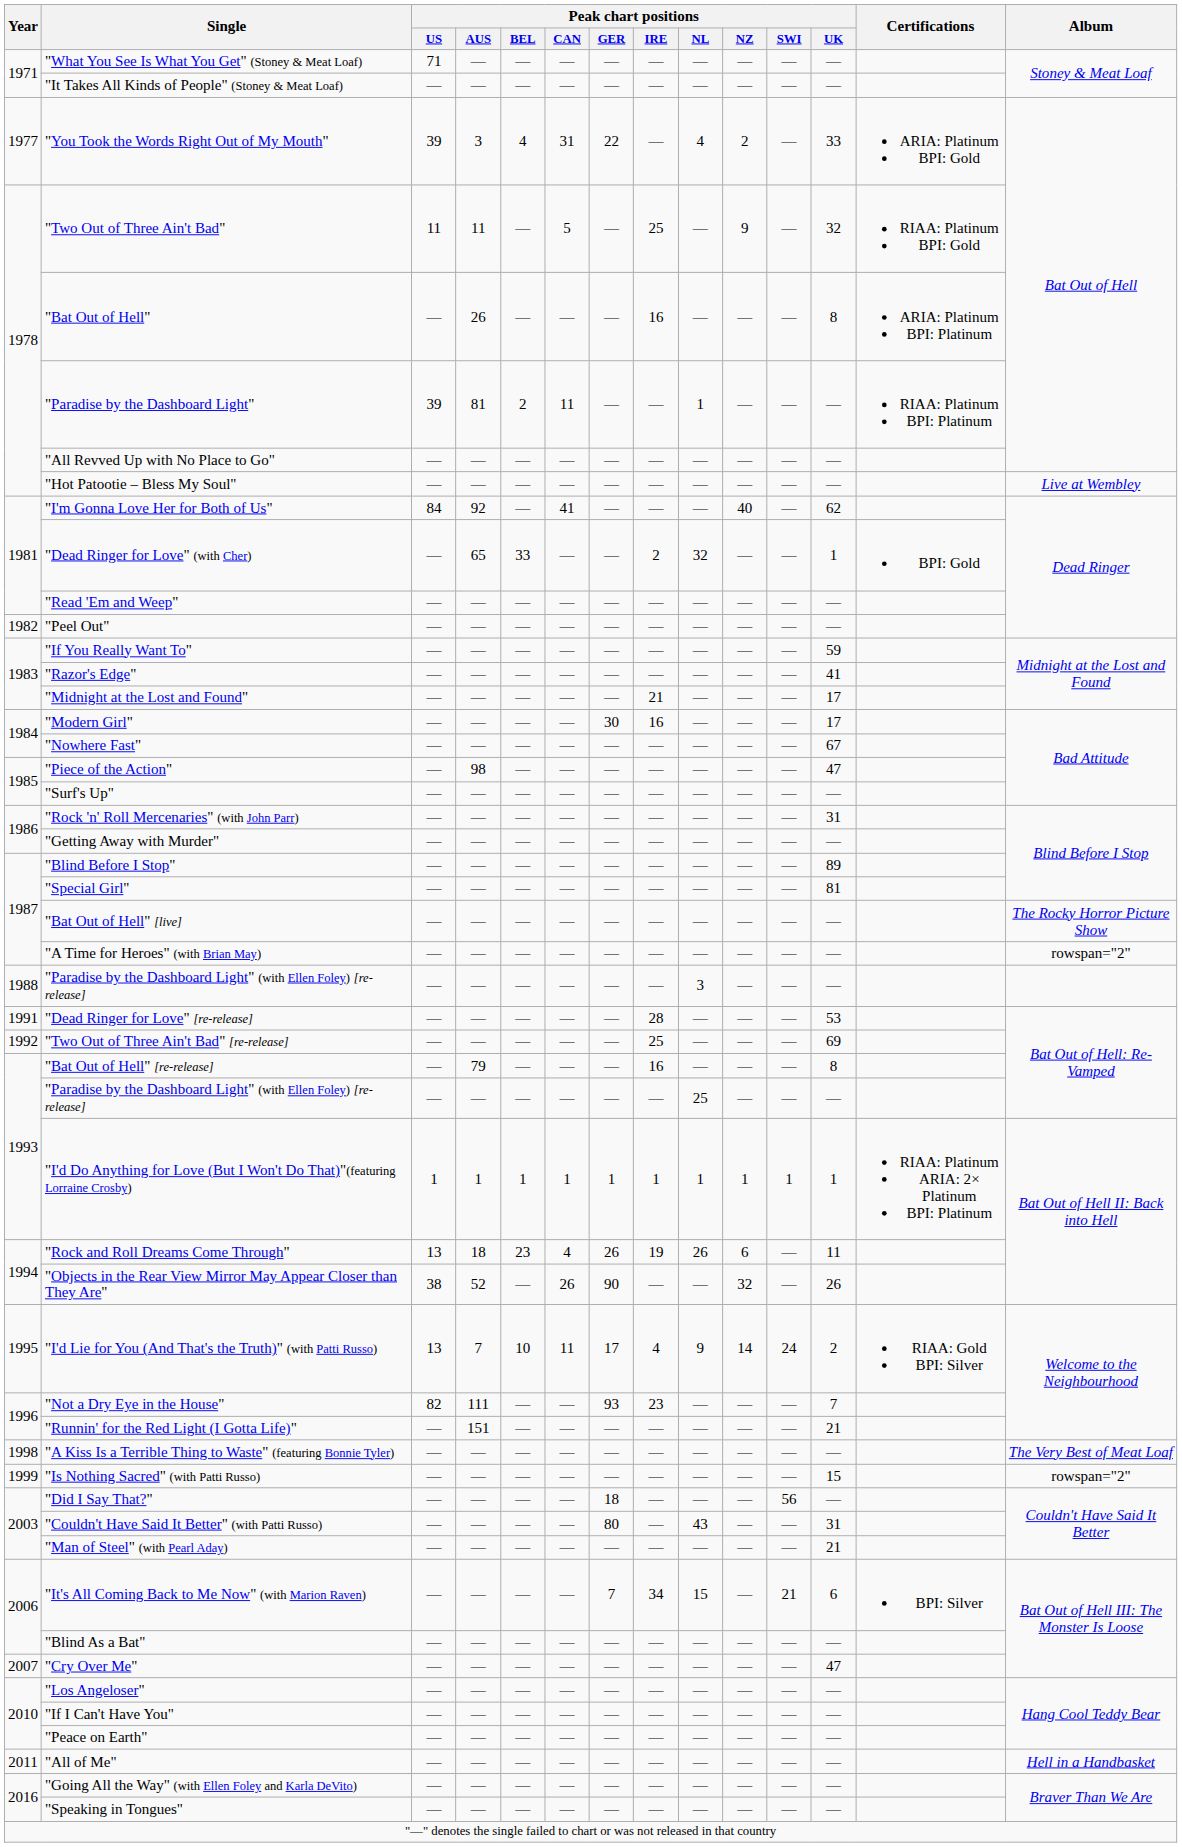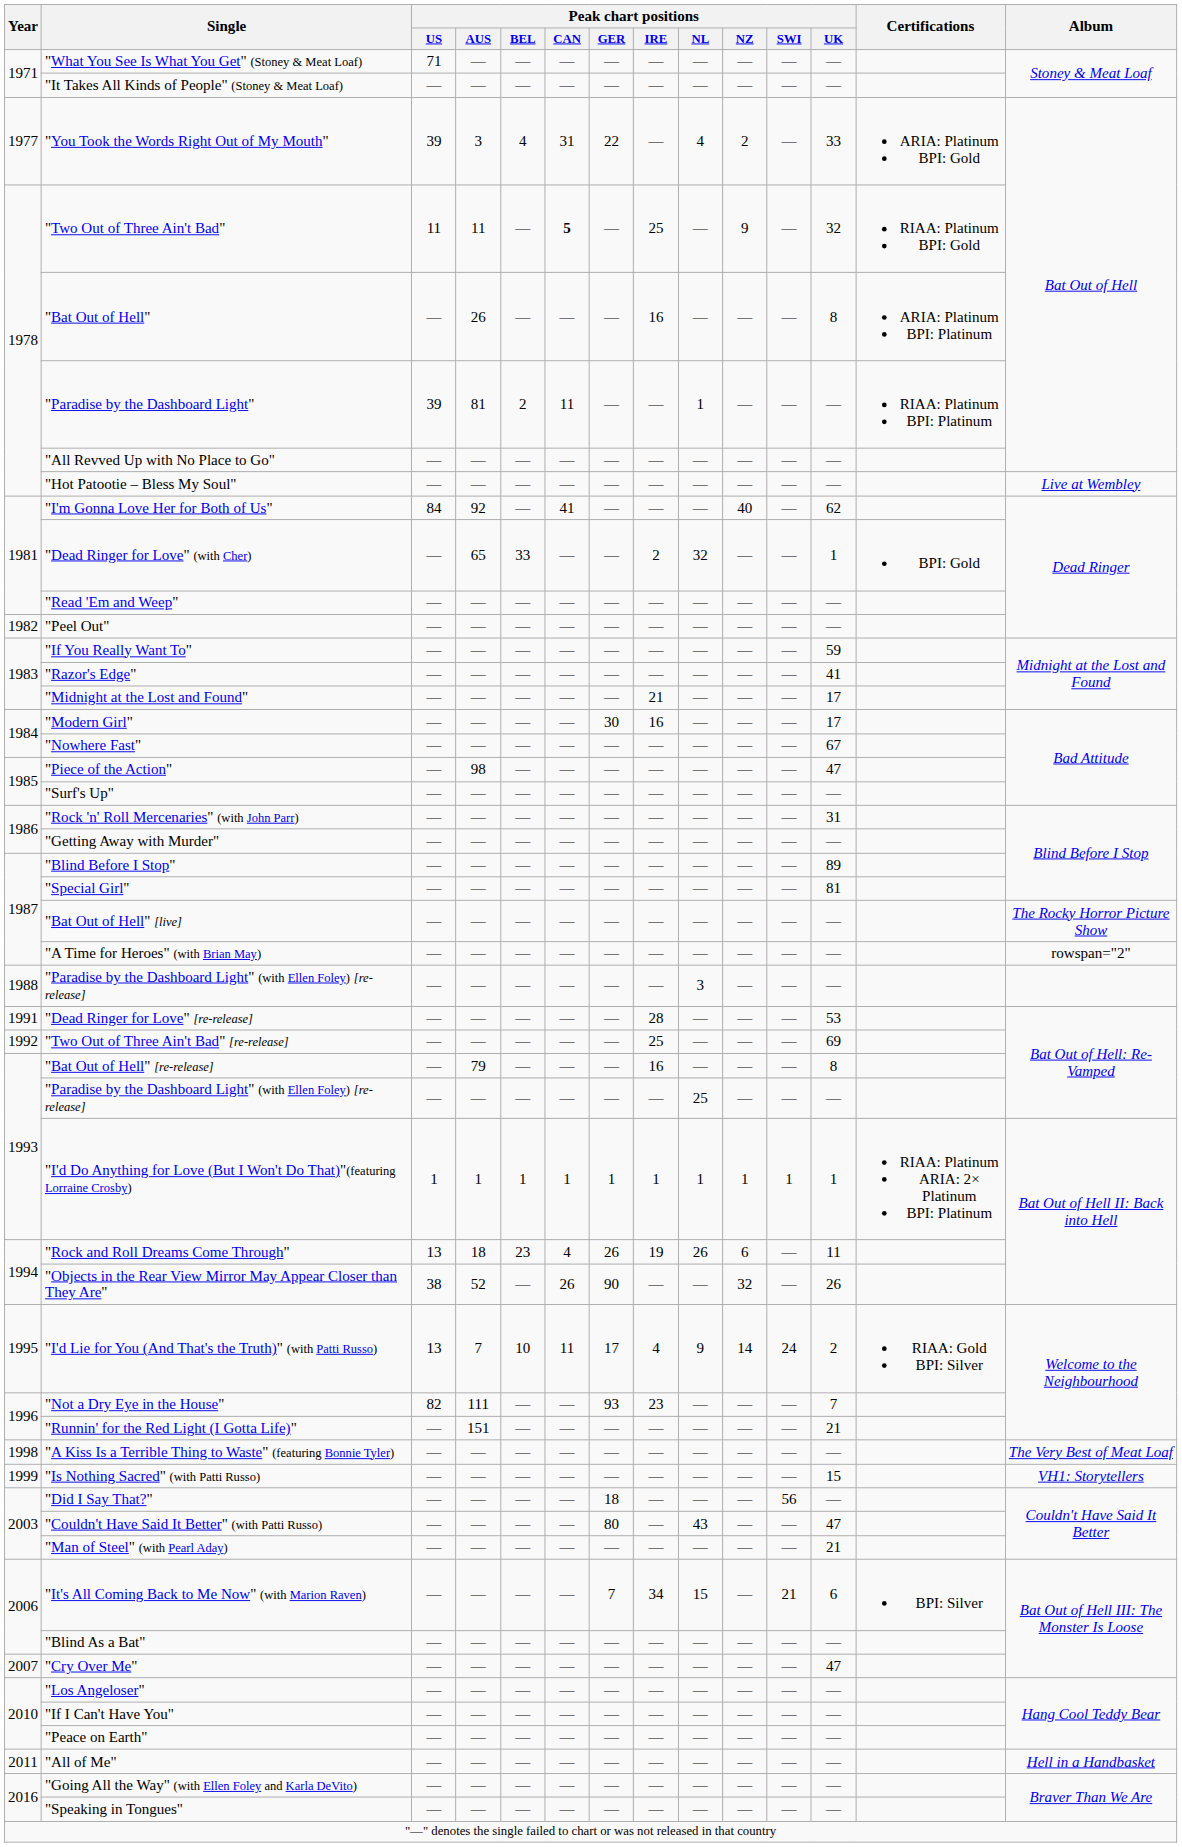(567, 228) normal -> (567, 228) bold
(1091, 1475) rowspan="2" -> (1091, 1475) VH1: Storytellers
(834, 1523) 31 -> (834, 1523) 47
